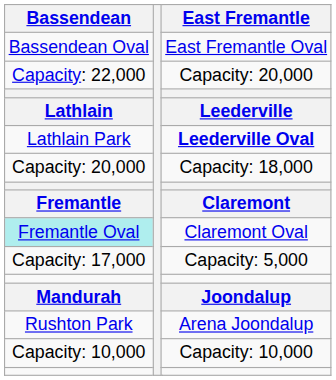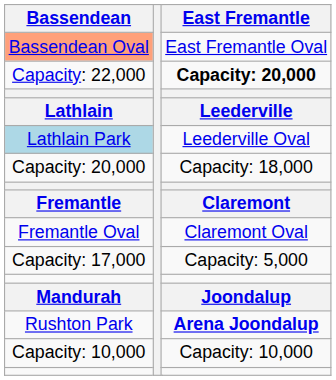(79, 46) no background -> (79, 46) lightsalmon background
(246, 74) normal -> (246, 74) bold
(79, 139) no background -> (79, 139) lightblue background
(246, 139) bold -> (246, 139) normal
(79, 232) paleturquoise background -> (79, 232) no background
(246, 324) normal -> (246, 324) bold
